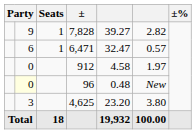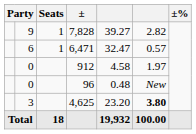(31, 84) lightyellow background -> (31, 84) no background
(156, 102) normal -> (156, 102) bold
